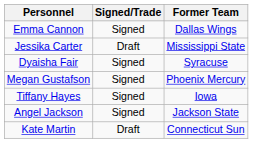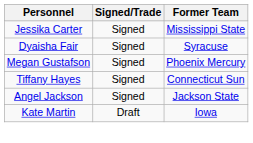- row: (48, 29)
(128, 46) Draft -> (128, 29) Signed
(206, 96) Iowa -> (206, 79) Connecticut Sun
(206, 130) Connecticut Sun -> (206, 113) Iowa
